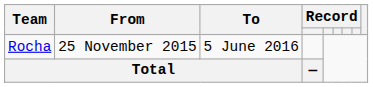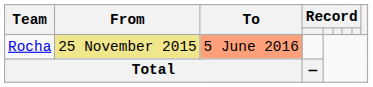(127, 47) no background -> (127, 47) khaki background
(251, 47) no background -> (251, 47) lightsalmon background
